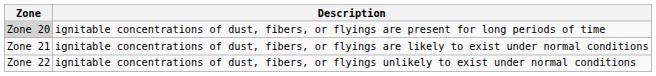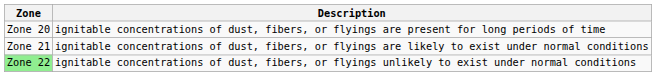(28, 30) lightgrey background -> (28, 30) no background
(28, 63) no background -> (28, 63) lightgreen background
